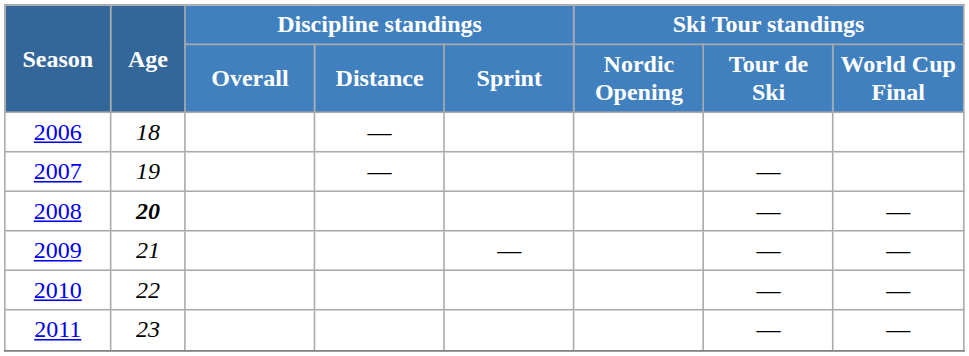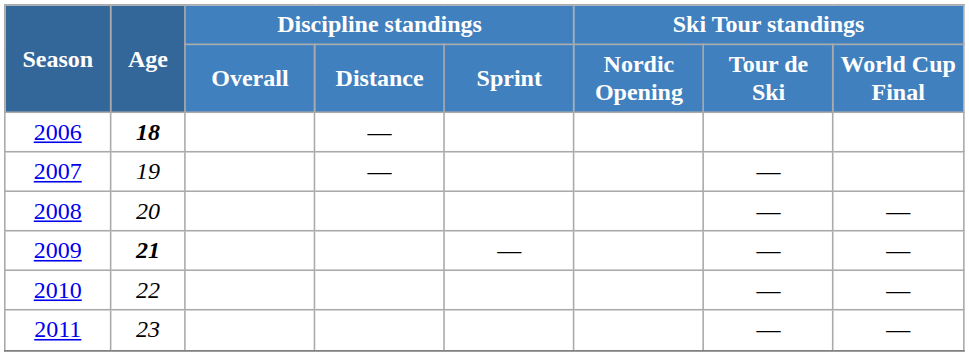(148, 132) normal -> (148, 132) bold
(148, 211) bold -> (148, 211) normal
(148, 250) normal -> (148, 250) bold
